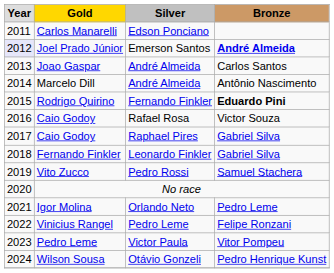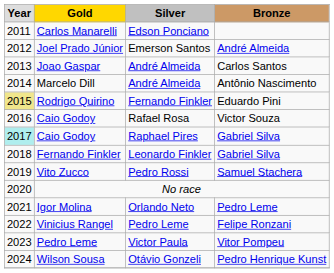(19, 48) lavender background -> (19, 48) no background
(256, 48) bold -> (253, 48) normal
(19, 101) no background -> (19, 101) khaki background
(251, 101) bold -> (249, 101) normal
(19, 136) no background -> (19, 136) paleturquoise background
